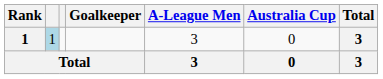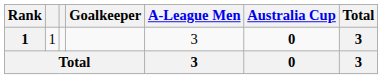(52, 39) lightblue background -> (52, 39) no background
(292, 39) normal -> (292, 39) bold
